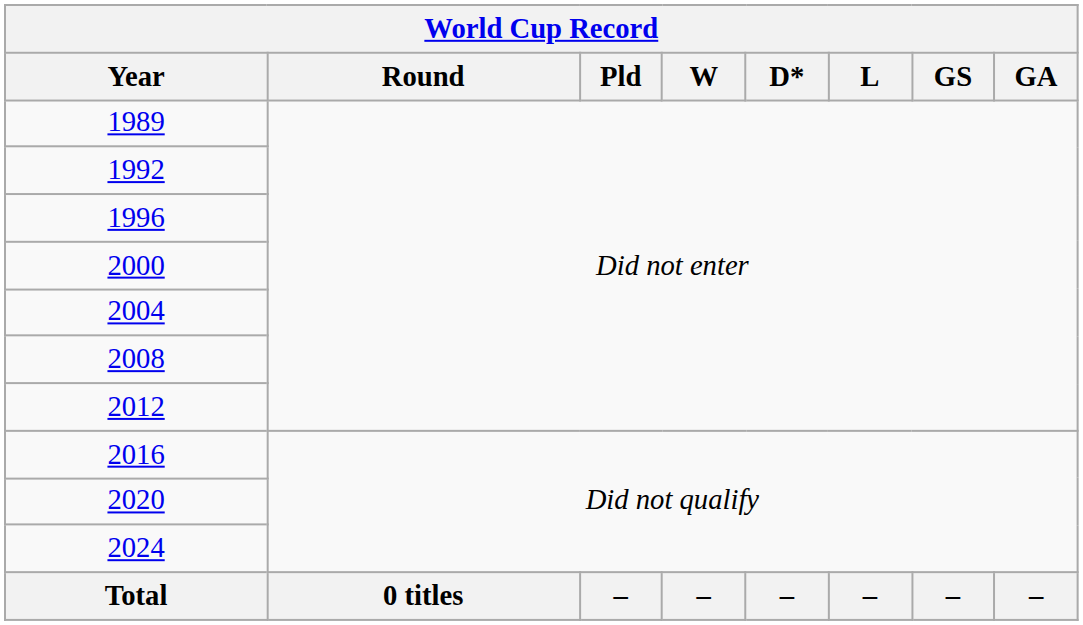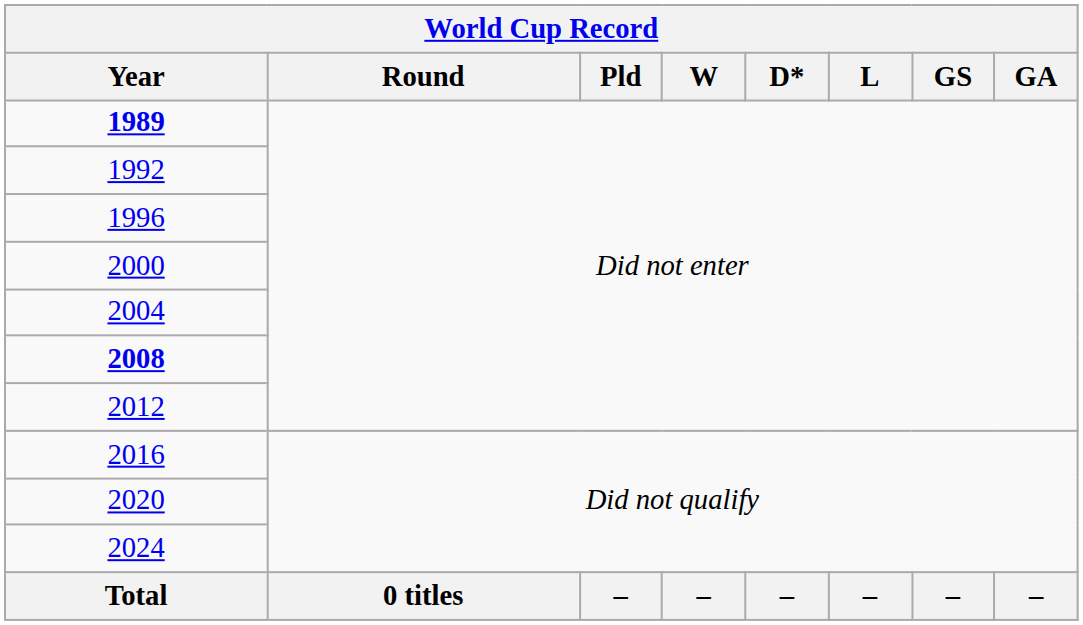(136, 123) normal -> (136, 123) bold
(136, 359) normal -> (136, 359) bold
